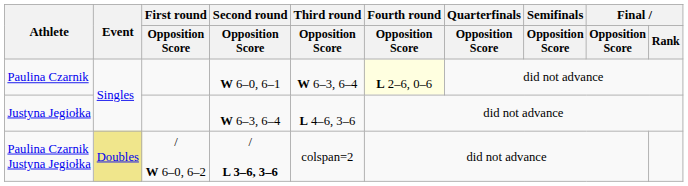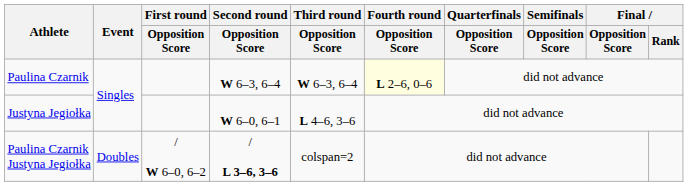(250, 85) W 6–0, 6–1 -> (250, 85) W 6–3, 6–4
(250, 120) W 6–3, 6–4 -> (250, 120) W 6–0, 6–1
(118, 156) khaki background -> (118, 156) no background
